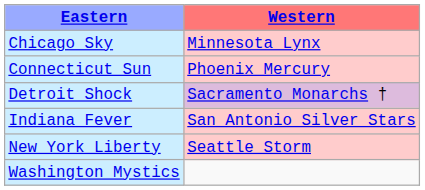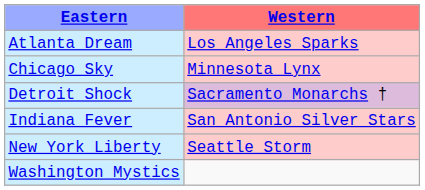+ row: (70, 43)
- row: (80, 69)
